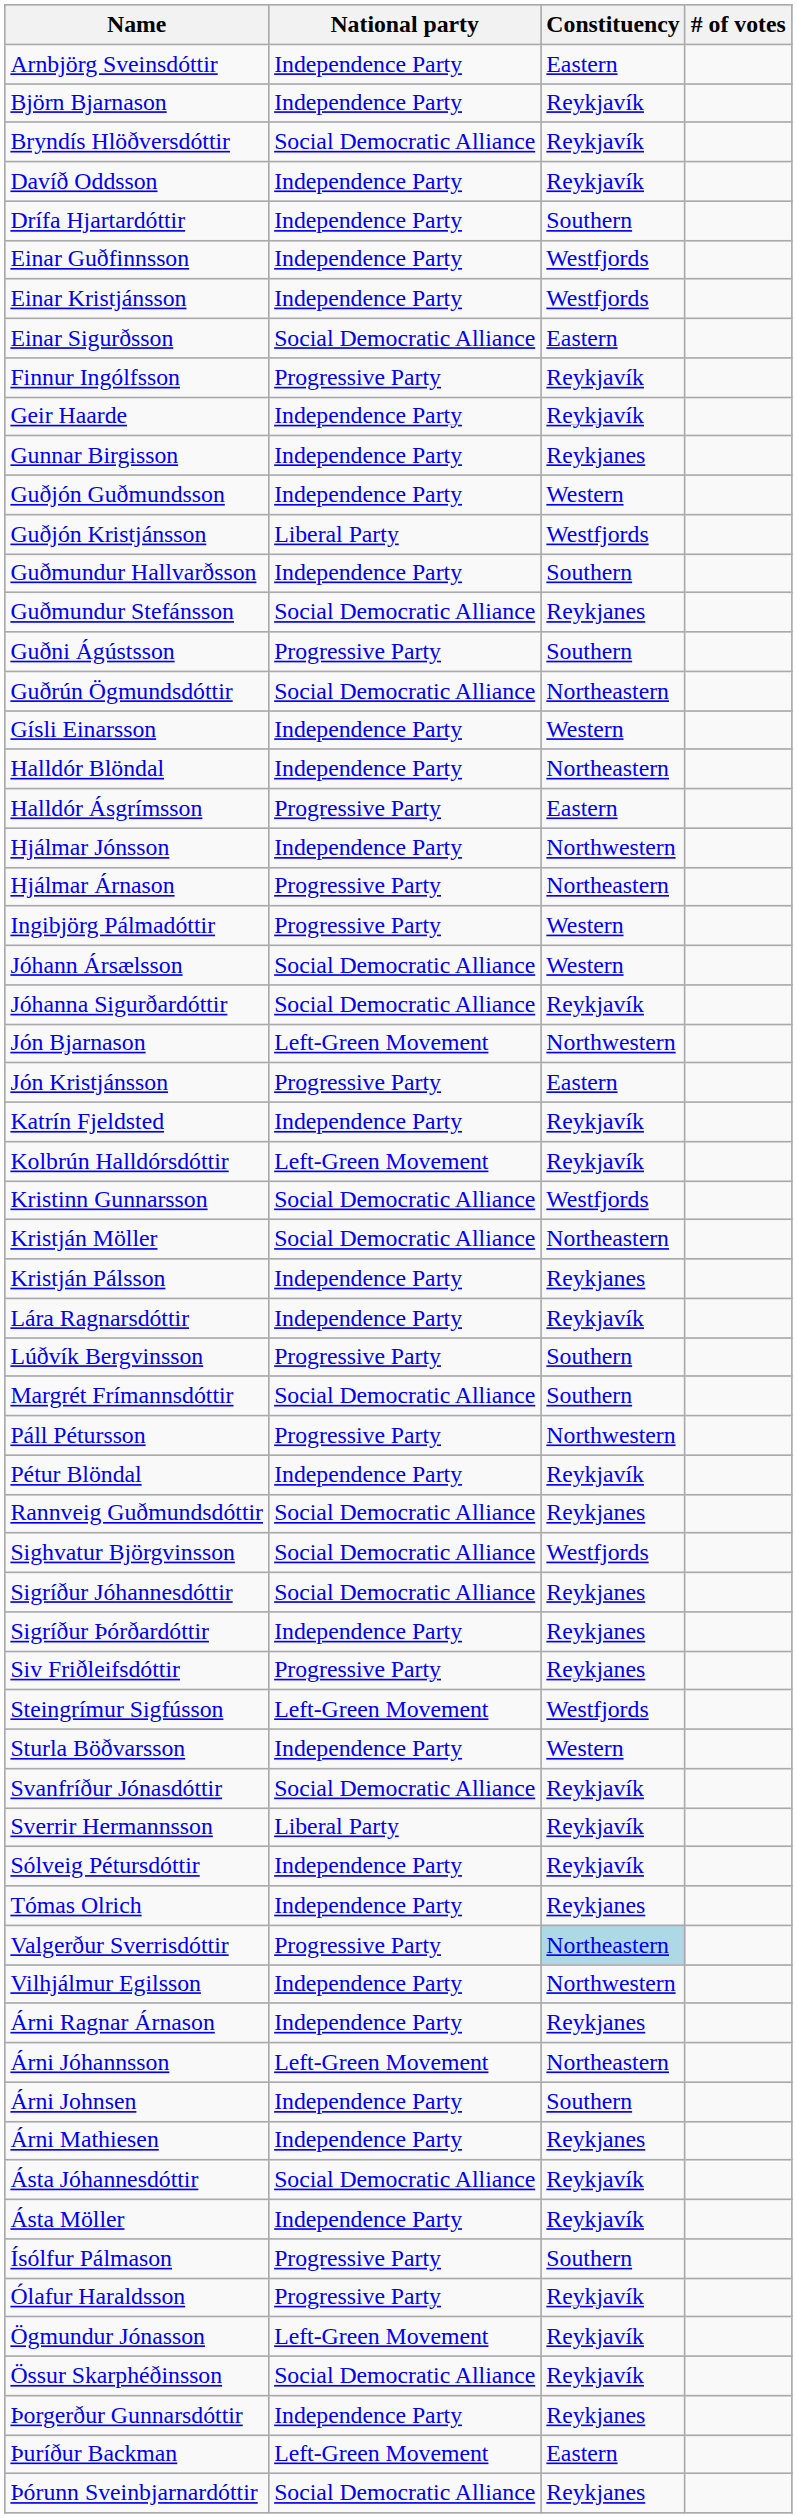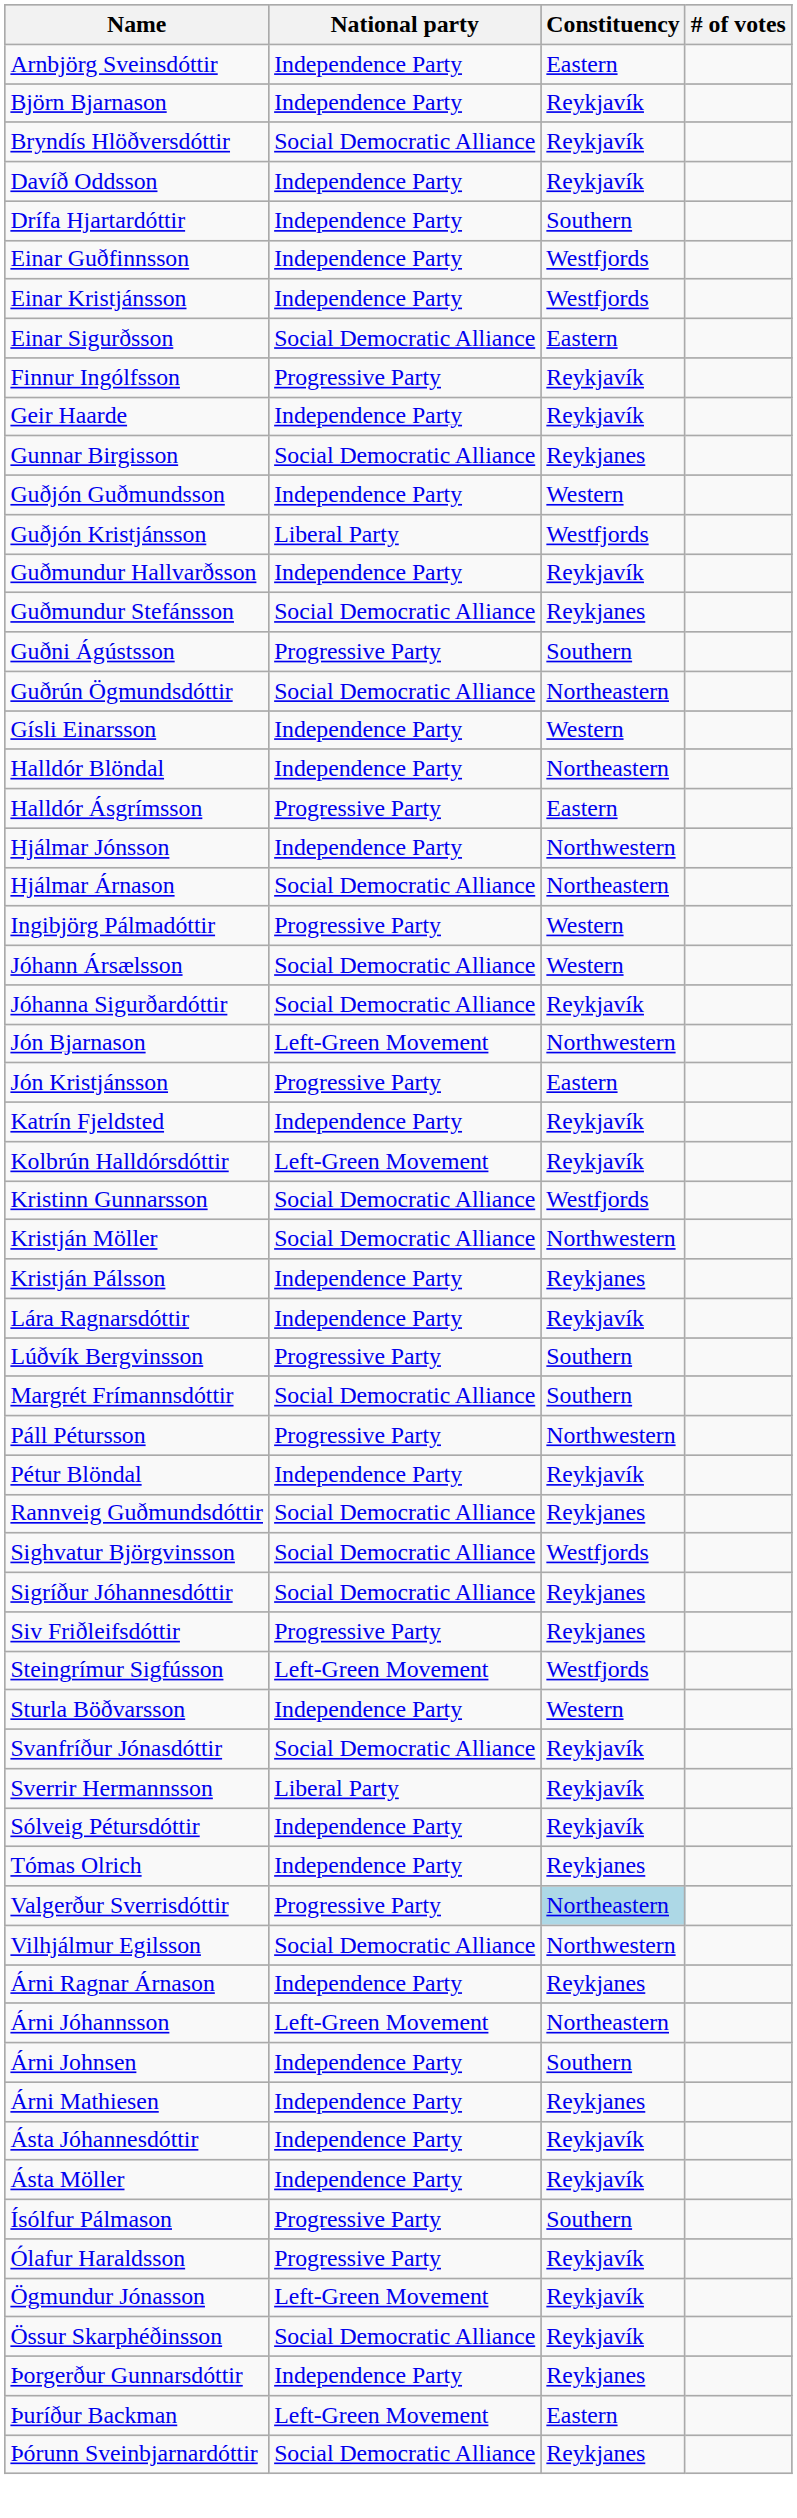(368, 455) Independence Party -> (405, 455) Social Democratic Alliance
(589, 573) Southern -> (595, 573) Reykjavík
(358, 886) Progressive Party -> (405, 886) Social Democratic Alliance
(608, 1239) Northeastern -> (611, 1239) Northwestern
- row: (110, 1631)
(368, 1983) Independence Party -> (405, 1944) Social Democratic Alliance
(405, 2179) Social Democratic Alliance -> (368, 2140) Independence Party
